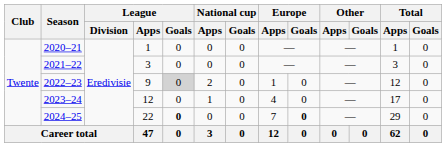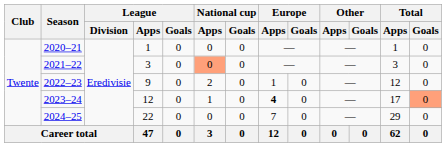(210, 64) no background -> (210, 64) lightsalmon background
(178, 82) lightgrey background -> (178, 82) no background
(273, 99) normal -> (273, 99) bold
(426, 99) no background -> (426, 99) lightsalmon background
(178, 116) bold -> (178, 116) normal
(304, 116) bold -> (304, 116) normal
